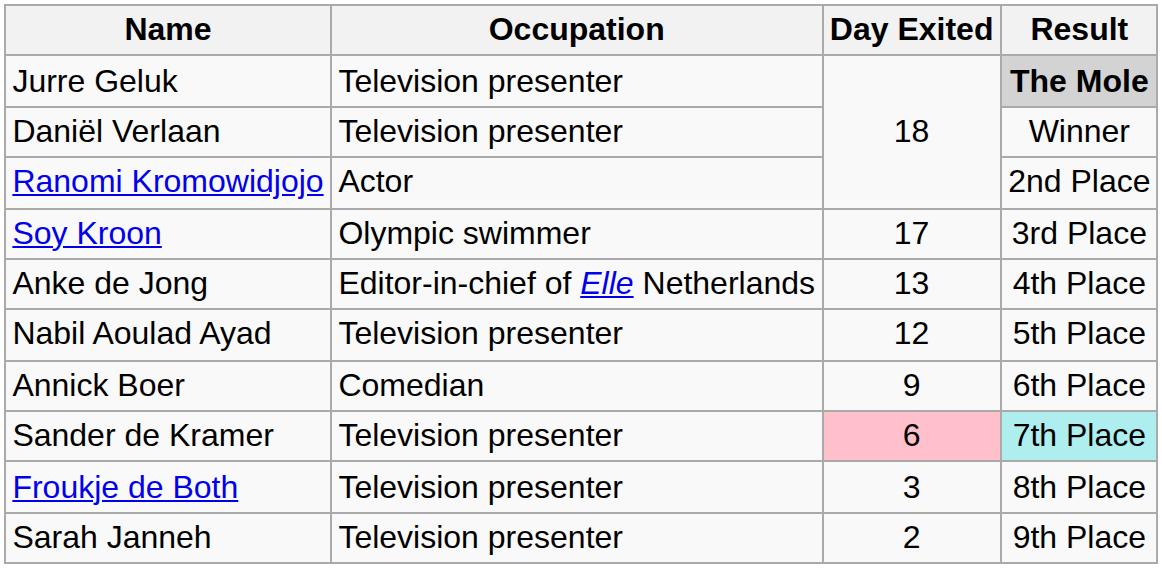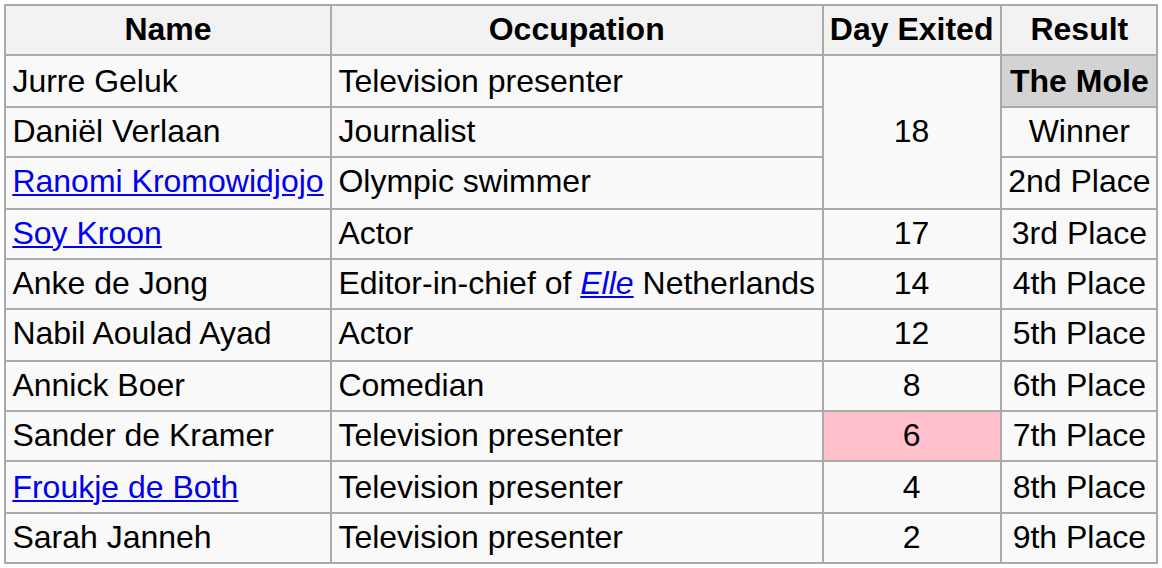(481, 131) Television presenter -> (407, 131) Journalist
(376, 182) Actor -> (465, 182) Olympic swimmer
(465, 232) Olympic swimmer -> (376, 232) Actor
(912, 283) 13 -> (912, 283) 14
(481, 334) Television presenter -> (376, 334) Actor
(912, 385) 9 -> (912, 385) 8
(1079, 435) paleturquoise background -> (1079, 435) no background
(912, 486) 3 -> (912, 486) 4
